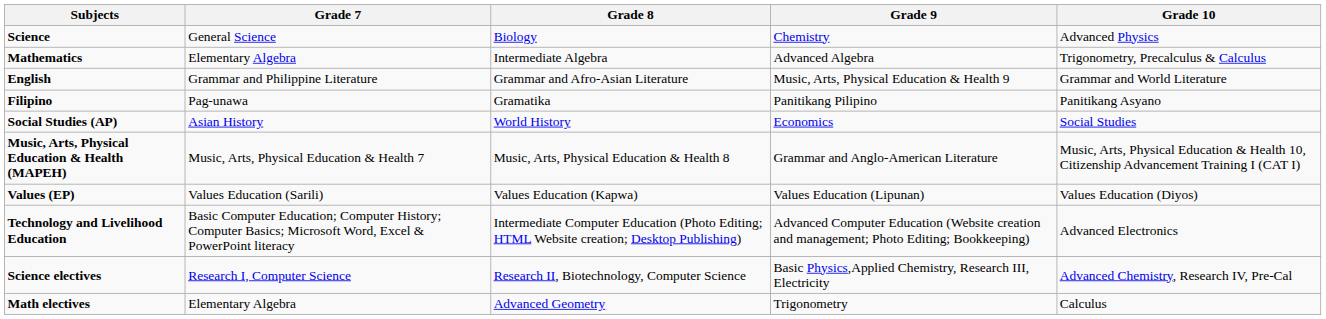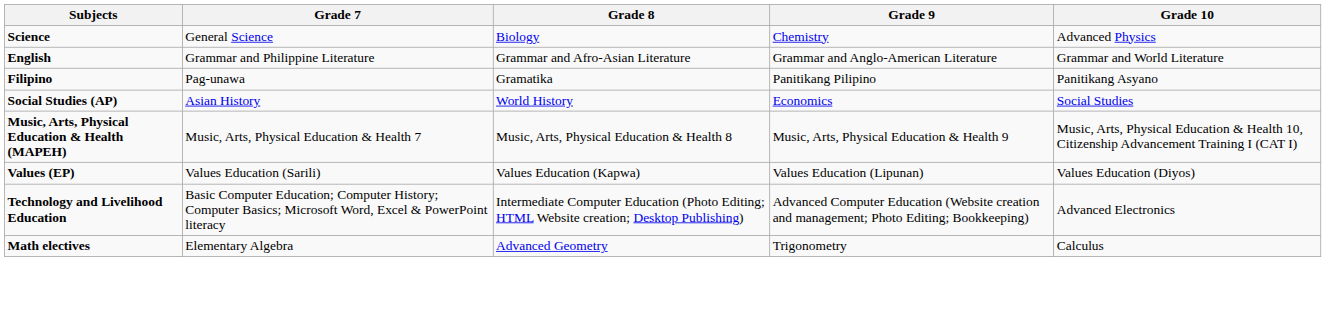- row: (45, 57)
(891, 79) Music, Arts, Physical Education & Health 9 -> (885, 57) Grammar and Anglo-American Literature
(886, 158) Grammar and Anglo-American Literature -> (891, 136) Music, Arts, Physical Education & Health 9
- row: (54, 275)
